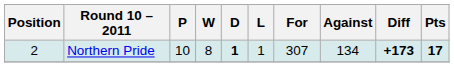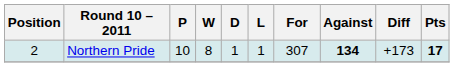(235, 51) bold -> (235, 51) normal
(348, 51) normal -> (348, 51) bold
(399, 51) bold -> (399, 51) normal
